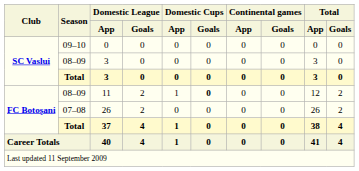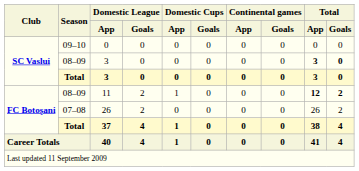(315, 61) normal -> (315, 61) bold
(340, 61) normal -> (340, 61) bold
(208, 93) bold -> (208, 93) normal
(315, 93) normal -> (315, 93) bold
(340, 93) normal -> (340, 93) bold
